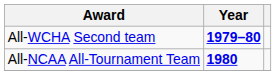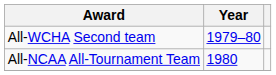(234, 37) bold -> (234, 37) normal
(222, 59) bold -> (222, 59) normal
